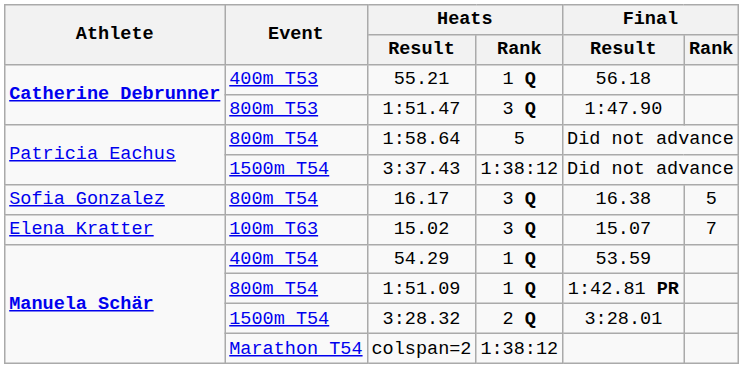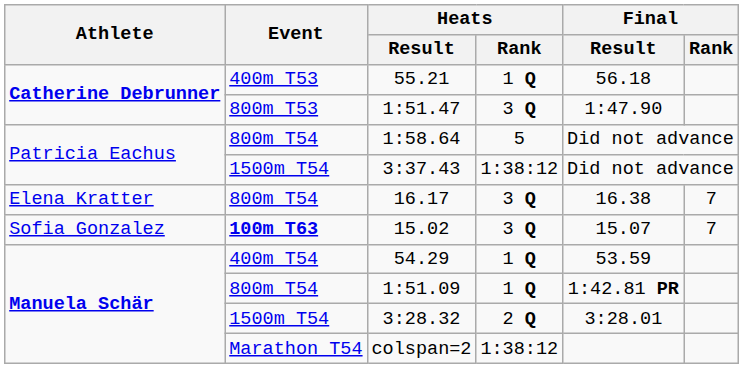(87, 199) Sofia Gonzalez -> (81, 199) Elena Kratter
(711, 199) 5 -> (711, 199) 7
(81, 229) Elena Kratter -> (87, 229) Sofia Gonzalez
(274, 229) normal -> (274, 229) bold
